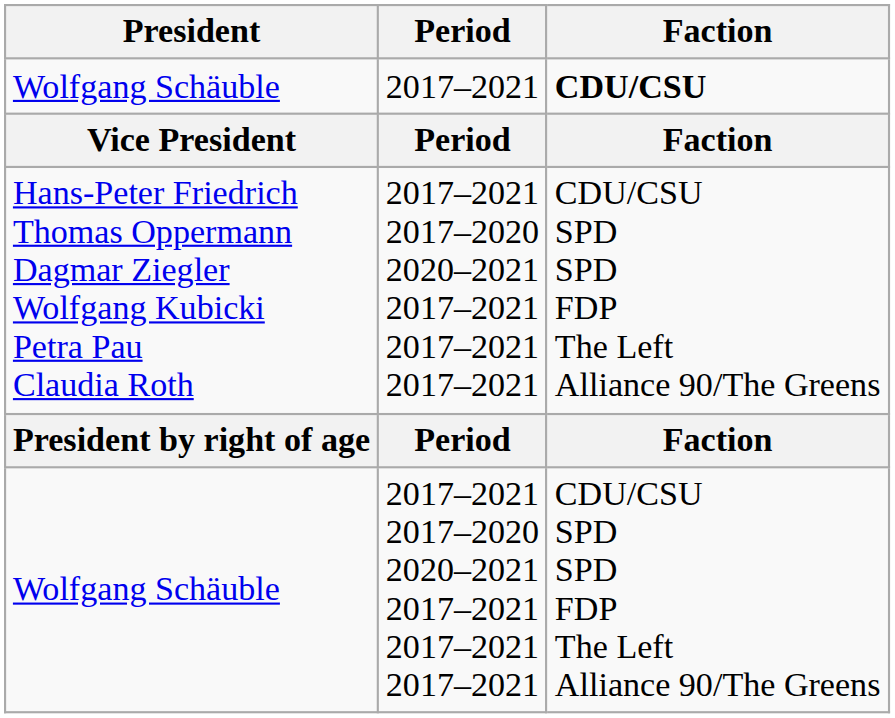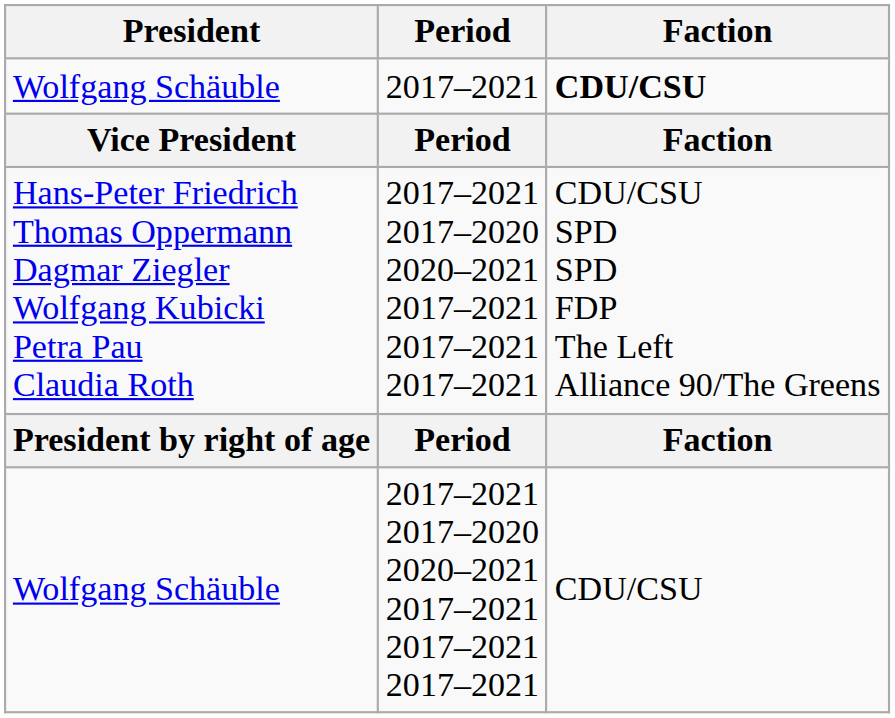(718, 589) CDU/CSU SPD SPD FDP The Left Alliance 90/The Greens -> (629, 589) CDU/CSU
